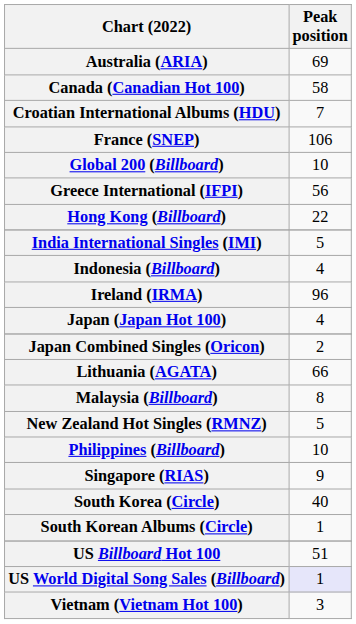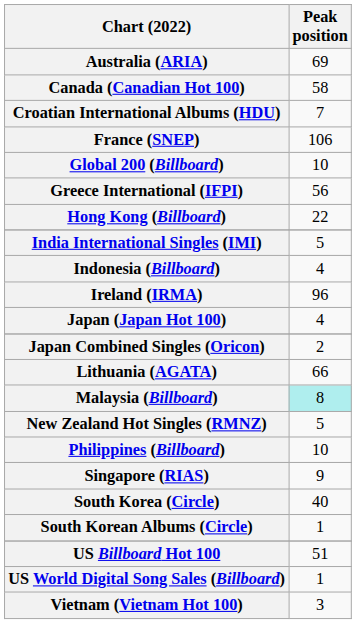(320, 398) no background -> (320, 398) paleturquoise background
(320, 579) lavender background -> (320, 579) no background
